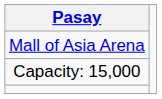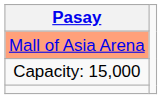(77, 44) no background -> (77, 44) lightsalmon background
